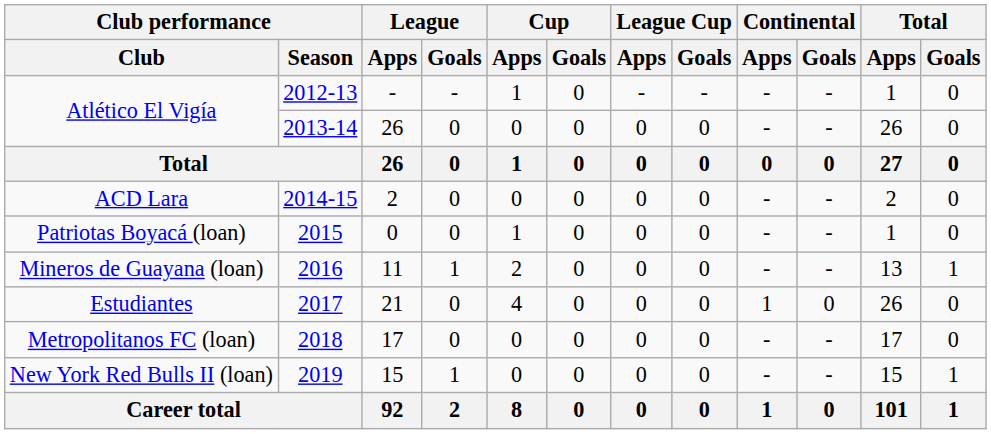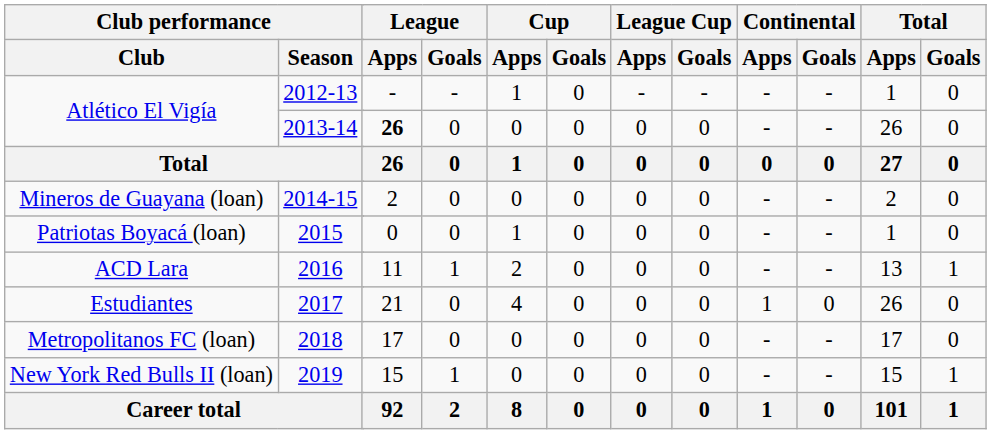(392, 127) normal -> (392, 127) bold
(141, 198) ACD Lara -> (141, 198) Mineros de Guayana (loan)
(141, 269) Mineros de Guayana (loan) -> (141, 269) ACD Lara
